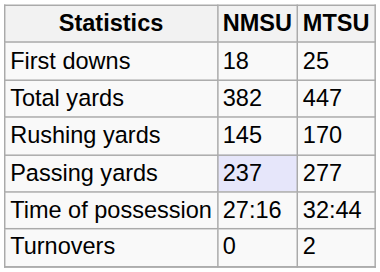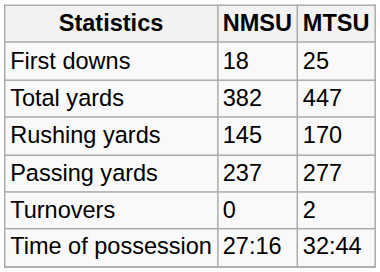(242, 172) lavender background -> (242, 172) no background
rows swapped: (63, 247) <-> (111, 210)
